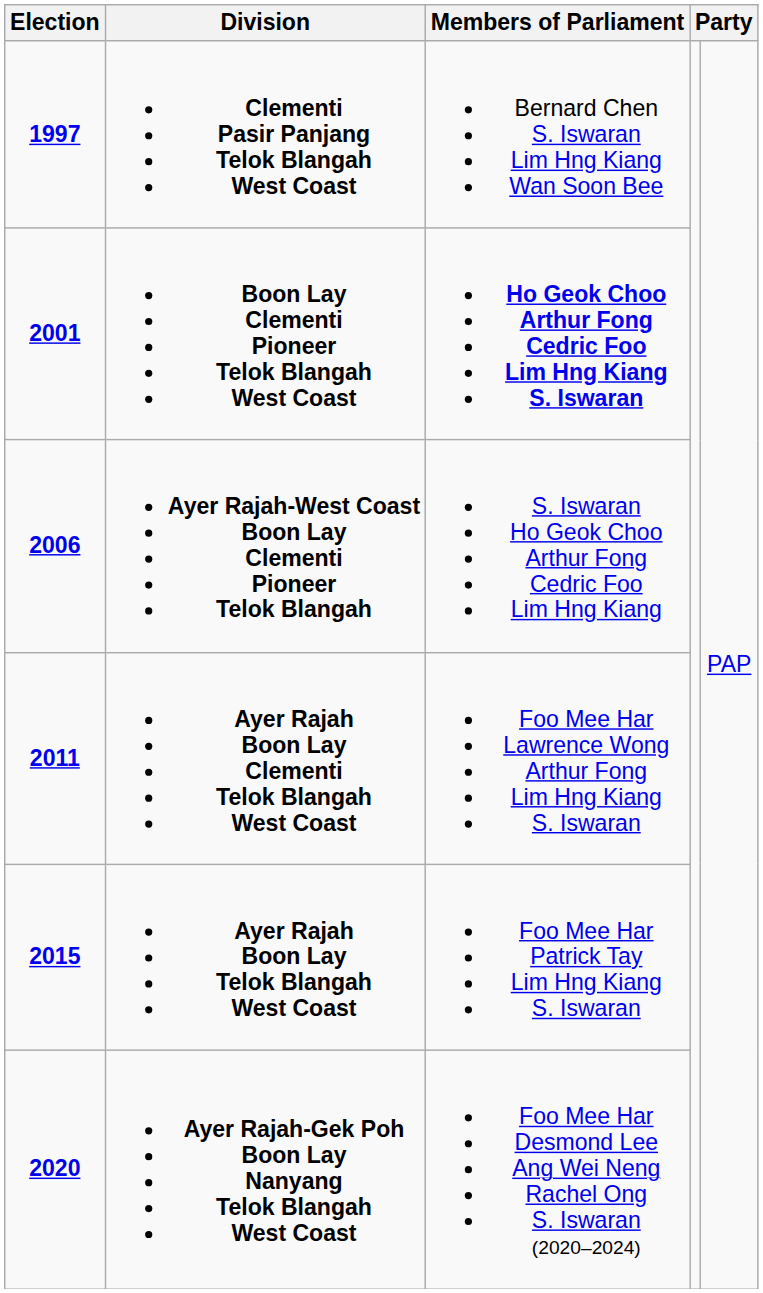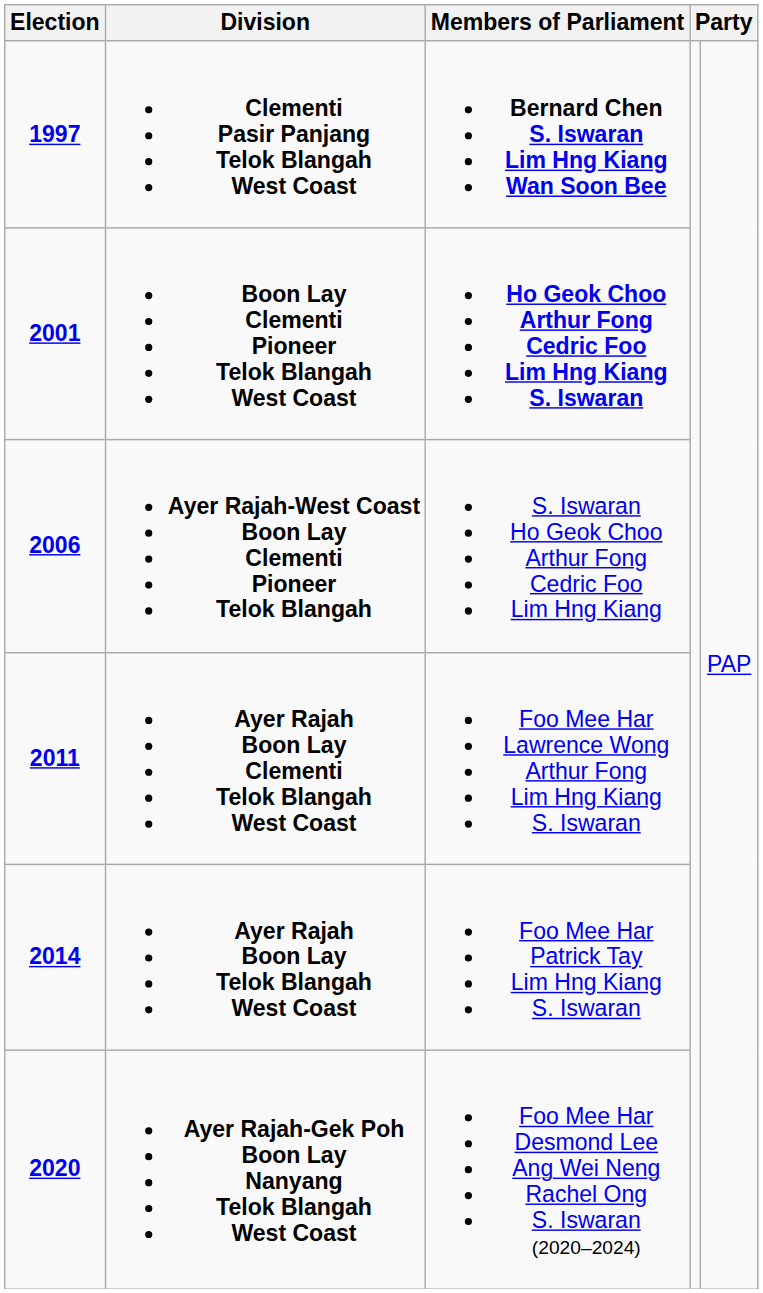(558, 147) normal -> (558, 147) bold
(55, 957) 2015 -> (55, 957) 2014
